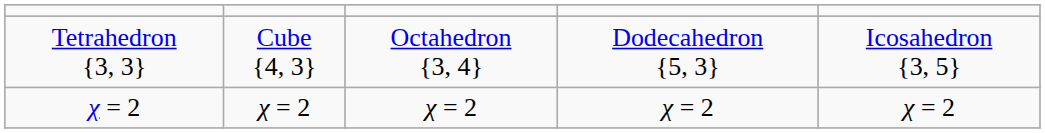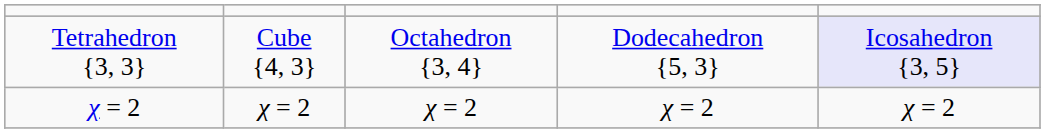(929, 51) no background -> (929, 51) lavender background
